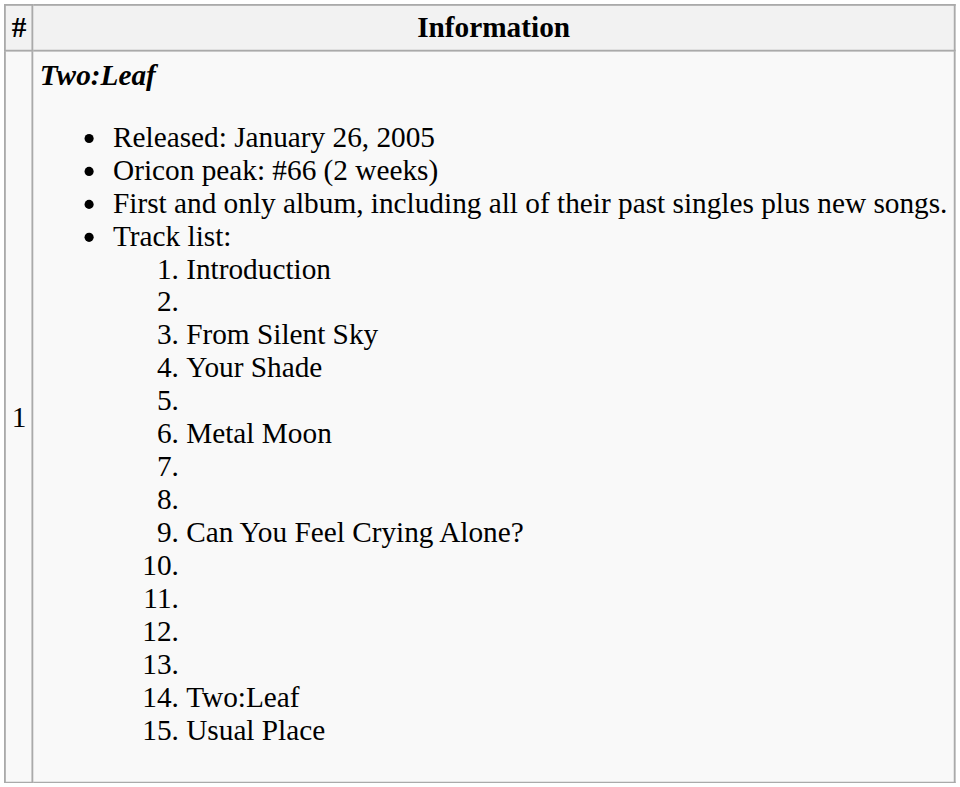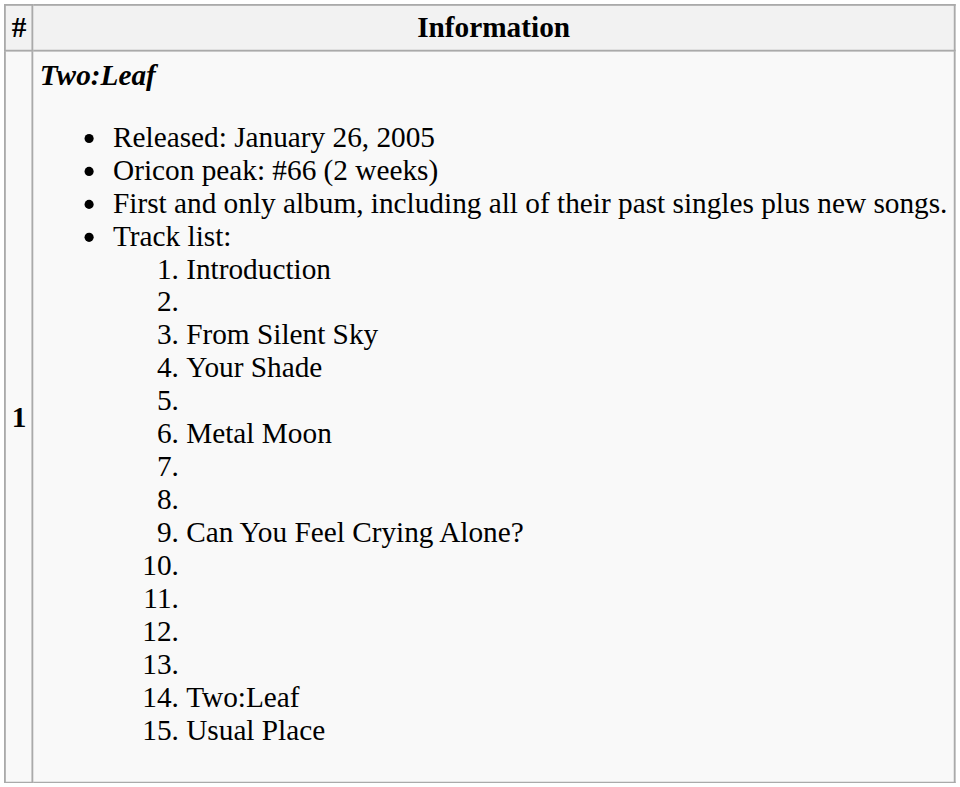(19, 416) normal -> (19, 416) bold
